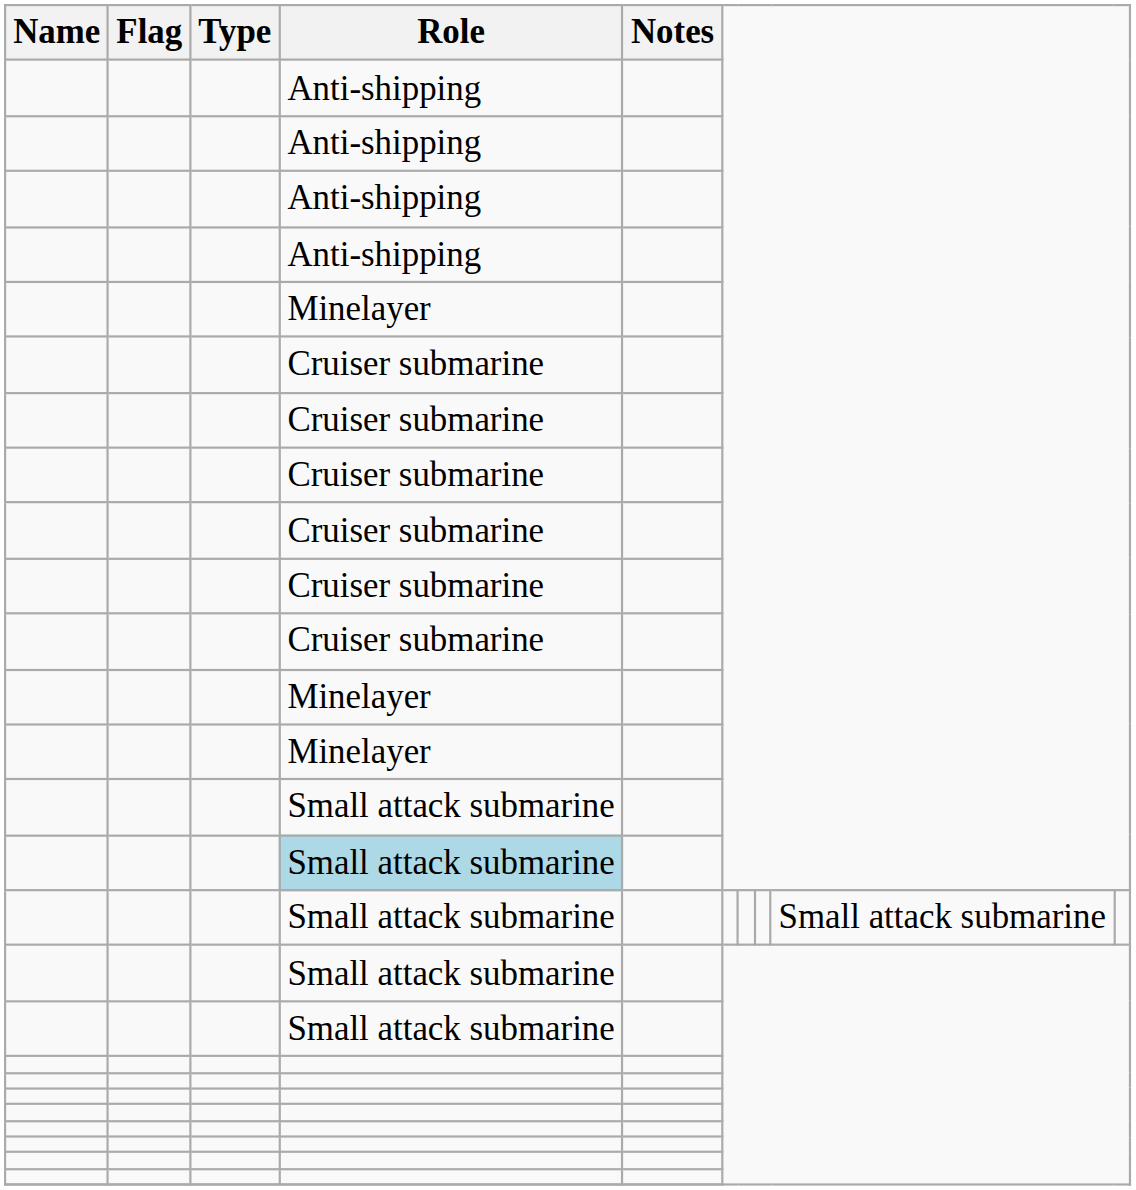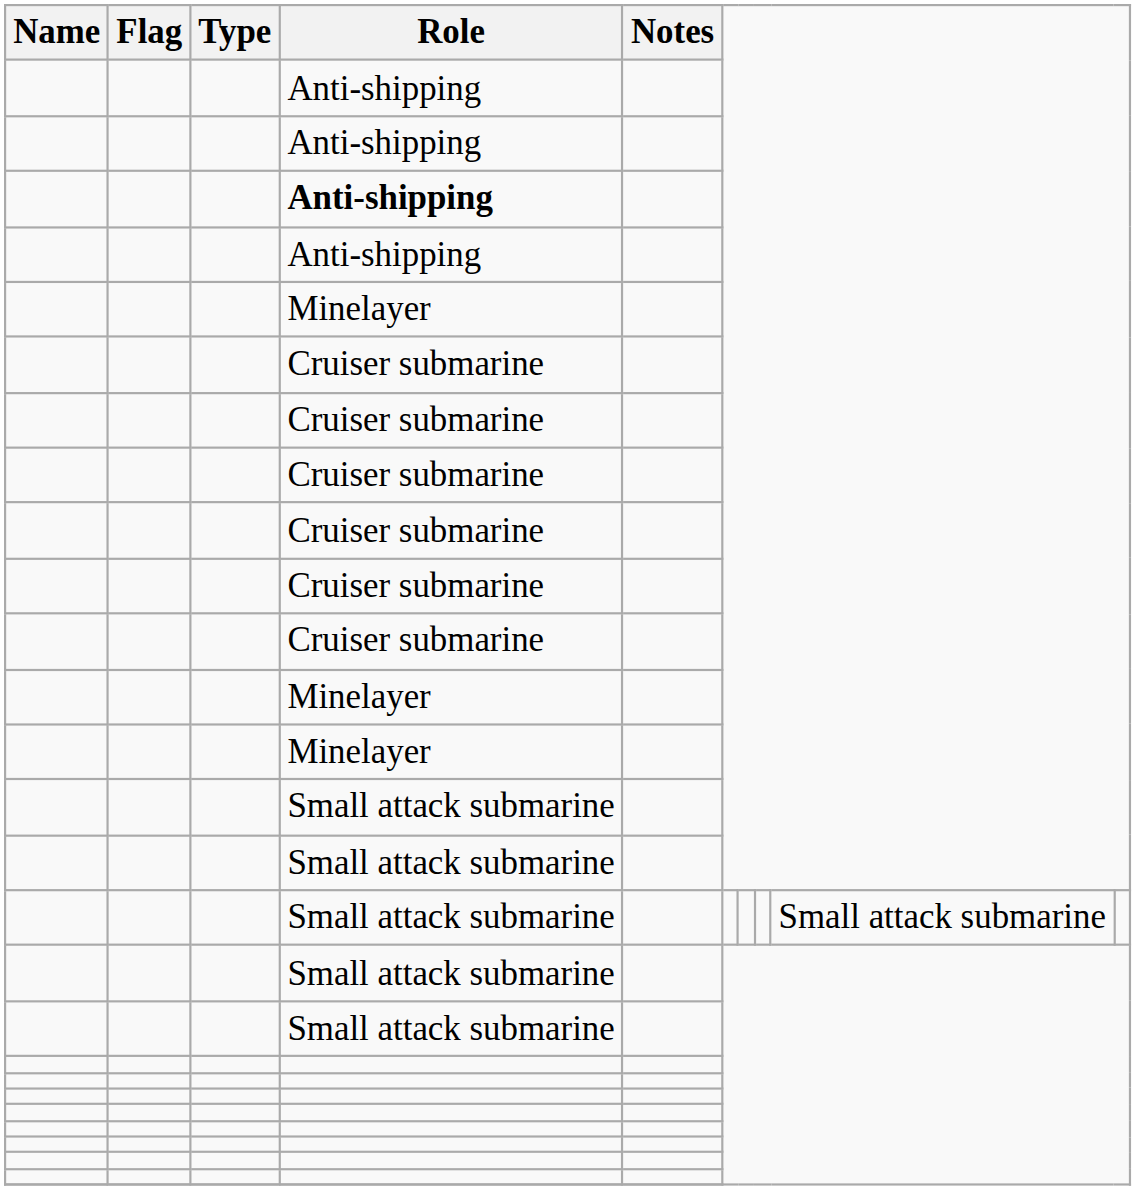(384, 198) normal -> (390, 198) bold
(451, 861) lightblue background -> (451, 861) no background
